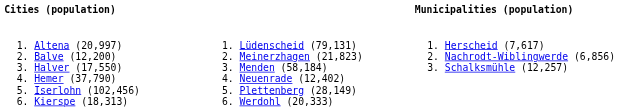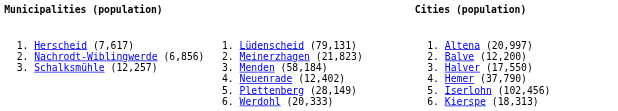columns swapped: (60, 10) <-> (494, 10)
